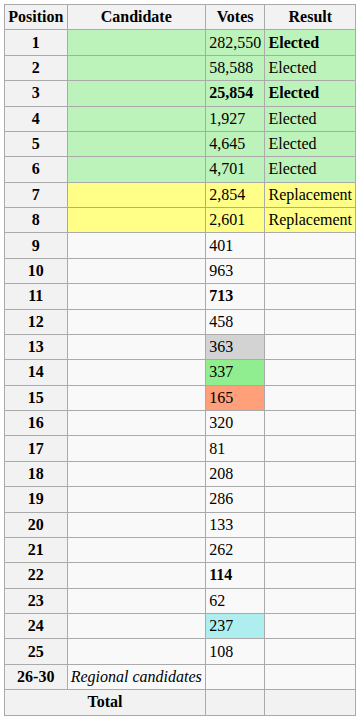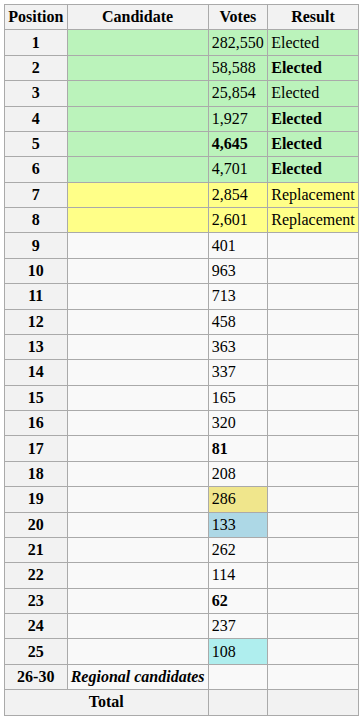(294, 42) bold -> (295, 42) normal
(293, 67) normal -> (297, 67) bold
(231, 93) bold -> (234, 93) normal
(294, 93) bold -> (295, 93) normal
(293, 118) normal -> (297, 118) bold
(227, 144) normal -> (230, 144) bold
(293, 144) normal -> (297, 144) bold
(293, 169) normal -> (297, 169) bold
(221, 296) bold -> (224, 296) normal
(221, 347) lightgrey background -> (224, 347) no background
(221, 372) lightgreen background -> (224, 372) no background
(221, 397) lightsalmon background -> (224, 397) no background
(217, 448) normal -> (220, 448) bold
(221, 499) no background -> (224, 499) khaki background
(221, 524) no background -> (224, 524) lightblue background
(221, 575) bold -> (224, 575) normal
(217, 600) normal -> (220, 600) bold
(221, 626) paleturquoise background -> (224, 626) no background
(221, 651) no background -> (224, 651) paleturquoise background
(136, 676) normal -> (138, 676) bold
